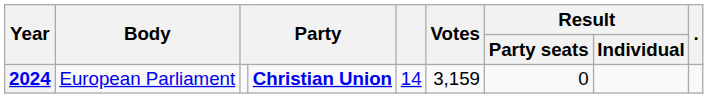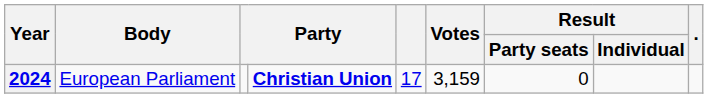(411, 79) 14 -> (411, 79) 17
